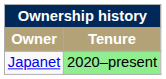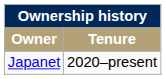(112, 62) lightgreen background -> (112, 62) no background
